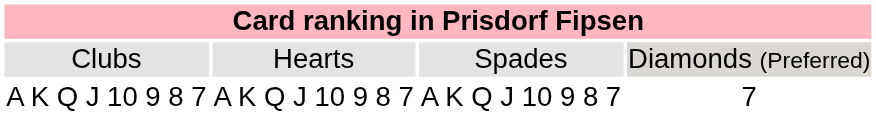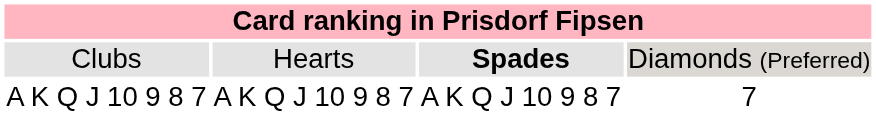(521, 59) normal -> (521, 59) bold
